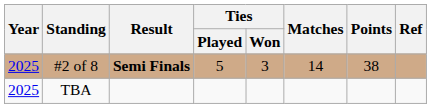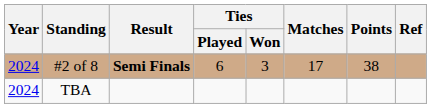(24, 66) 2025 -> (24, 66) 2024
(220, 66) 5 -> (220, 66) 6
(315, 66) 14 -> (315, 66) 17
(24, 90) 2025 -> (24, 90) 2024
